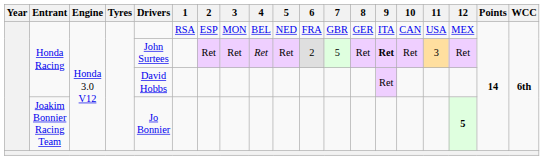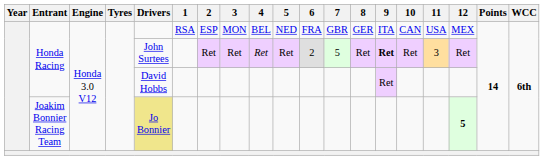(154, 124) no background -> (154, 124) khaki background
